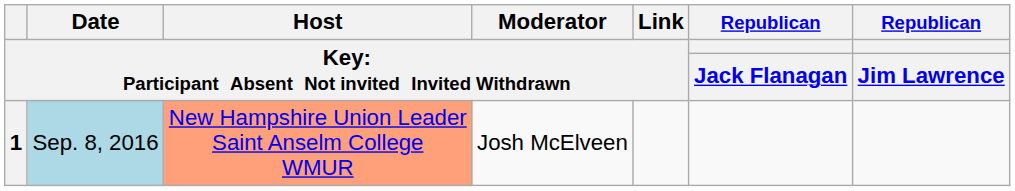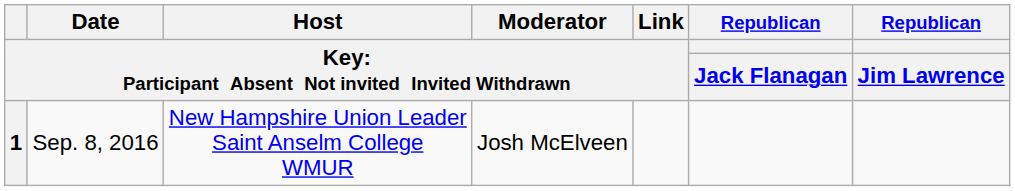(96, 142) lightblue background -> (96, 142) no background
(318, 142) lightsalmon background -> (318, 142) no background
